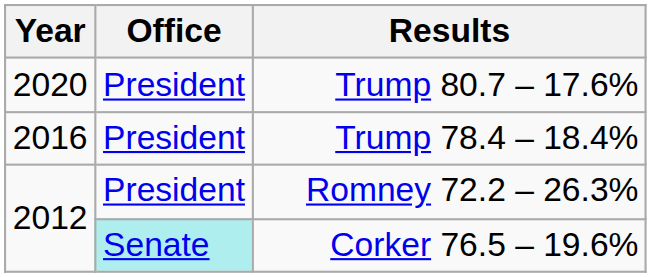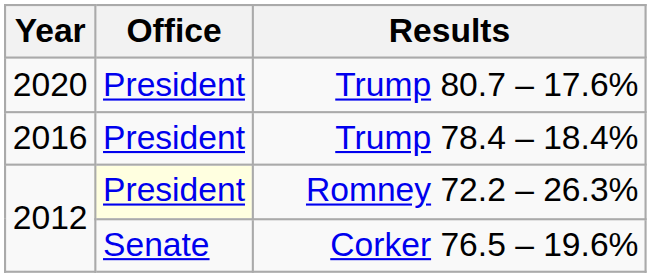(174, 191) no background -> (174, 191) lightyellow background
(156, 244) paleturquoise background -> (156, 244) no background
